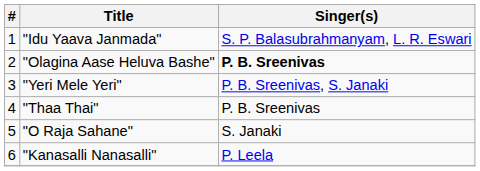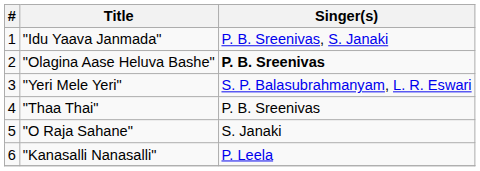(347, 39) S. P. Balasubrahmanyam, L. R. Eswari -> (305, 39) P. B. Sreenivas, S. Janaki
(305, 86) P. B. Sreenivas, S. Janaki -> (347, 86) S. P. Balasubrahmanyam, L. R. Eswari
